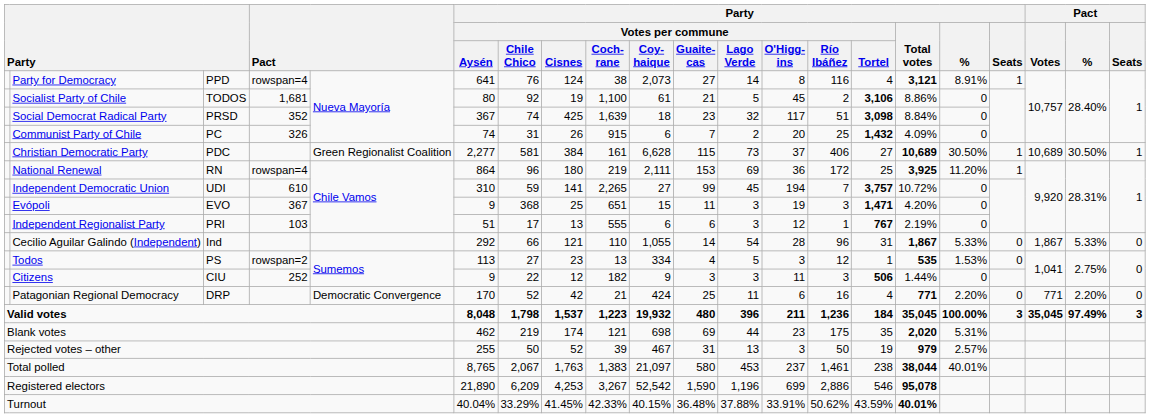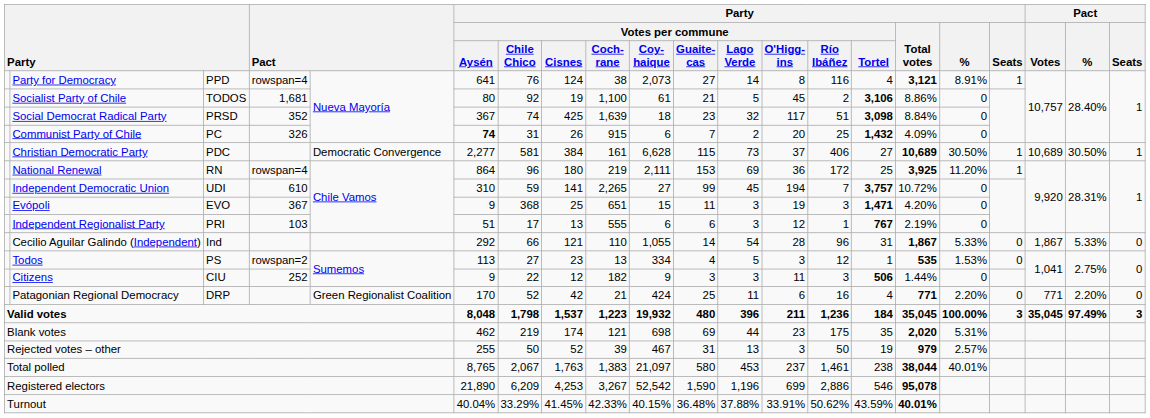(489, 134) normal -> (489, 134) bold
(382, 152) Green Regionalist Coalition -> (377, 152) Democratic Convergence
(377, 296) Democratic Convergence -> (382, 296) Green Regionalist Coalition
